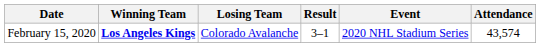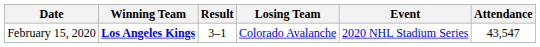columns swapped: (320, 14) <-> (250, 14)
(503, 33) 43,574 -> (503, 33) 43,547
